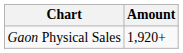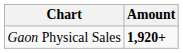(146, 37) normal -> (146, 37) bold
